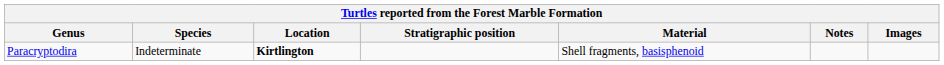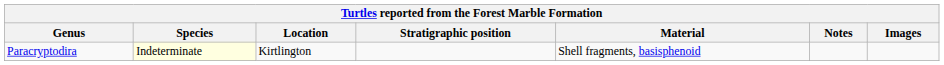(168, 51) no background -> (169, 51) lightyellow background
(285, 51) bold -> (285, 51) normal
